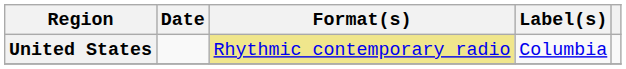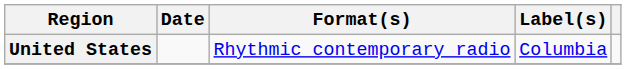(362, 50) khaki background -> (362, 50) no background
